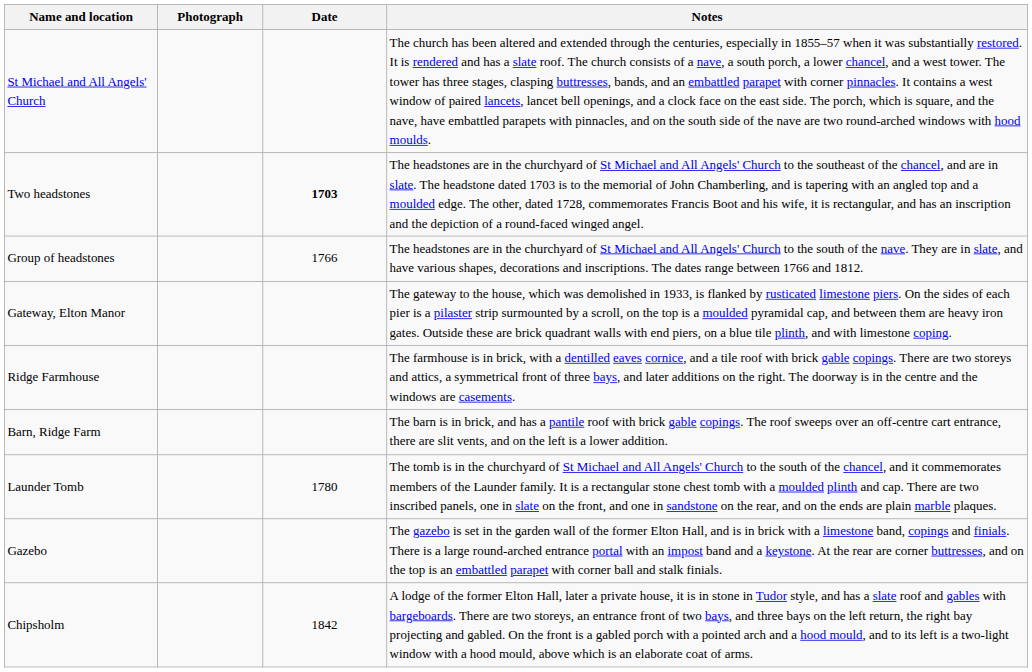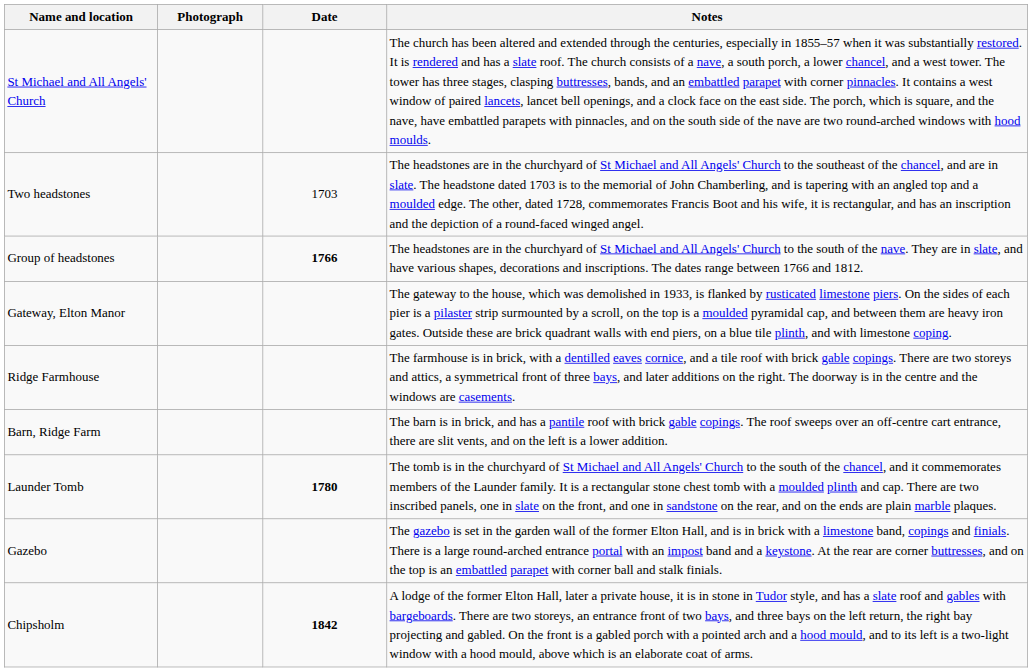(325, 194) bold -> (325, 194) normal
(325, 258) normal -> (325, 258) bold
(325, 486) normal -> (325, 486) bold
(325, 625) normal -> (325, 625) bold
